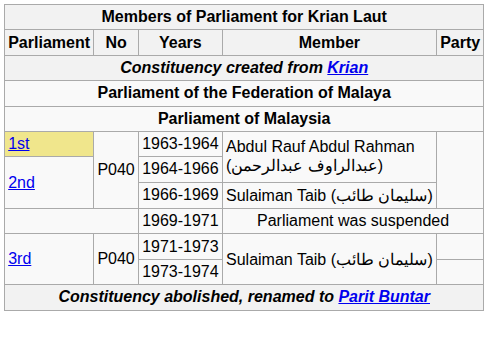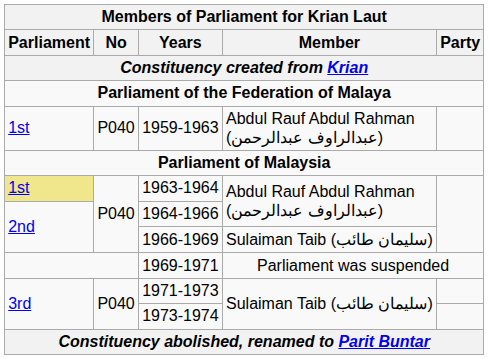+ row: (180, 128)
